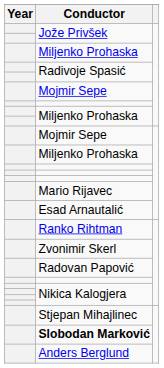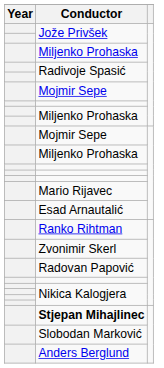(88, 315) normal -> (92, 315) bold
(94, 334) bold -> (90, 334) normal
